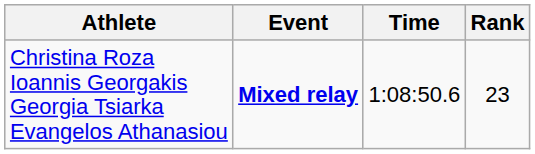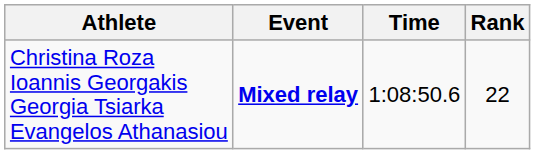(498, 94) 23 -> (498, 94) 22
